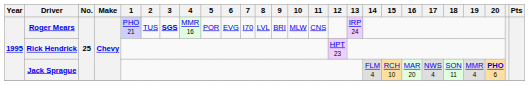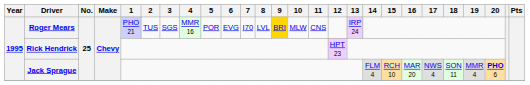(170, 27) bold -> (170, 27) normal
(280, 27) no background -> (280, 27) gold background
